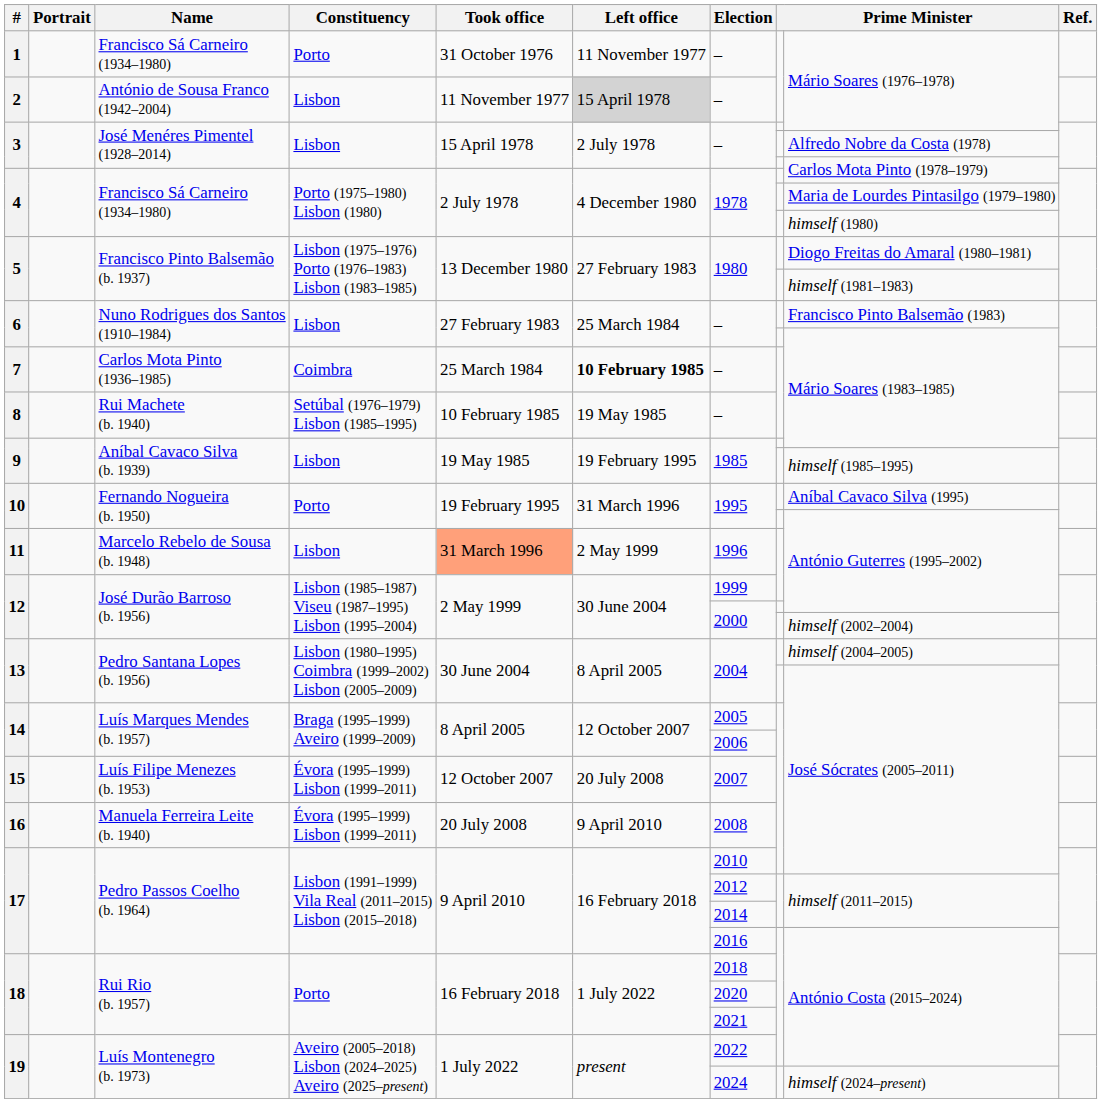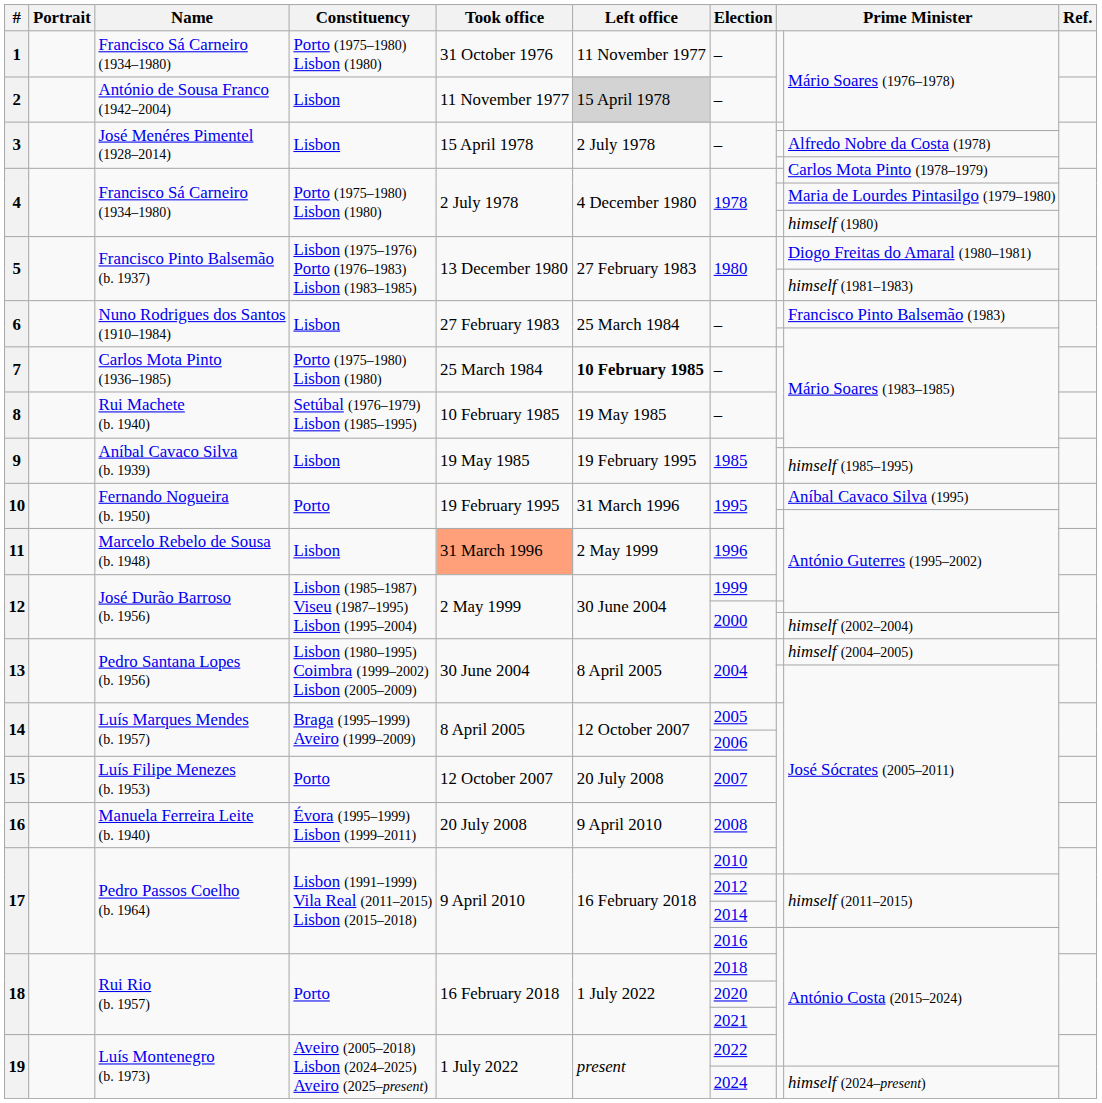(312, 53) Porto -> (350, 53) Porto (1975–1980) Lisbon (1980)
(323, 369) Coimbra -> (350, 369) Porto (1975–1980) Lisbon (1980)
(355, 779) Évora (1995–1999) Lisbon (1999–2011) -> (312, 779) Porto
